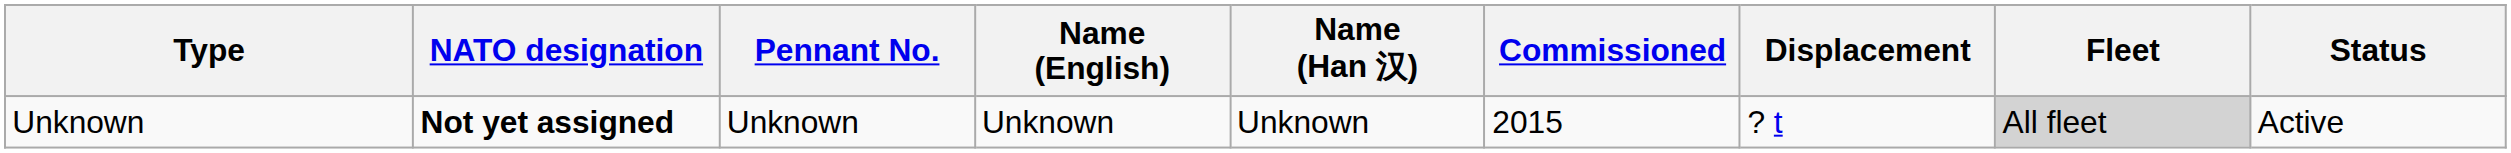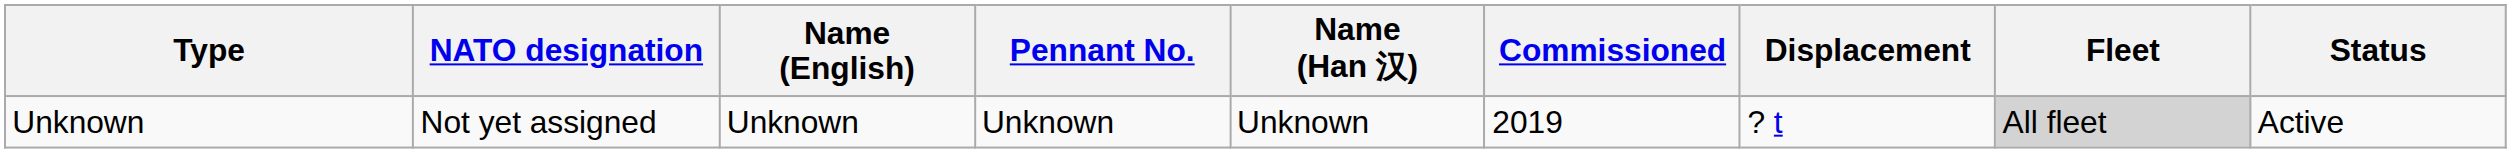columns swapped: (847, 50) <-> (1102, 50)
(547, 121) bold -> (539, 121) normal
(1528, 121) 2015 -> (1528, 121) 2019
